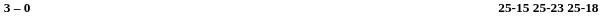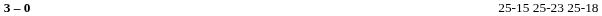(548, 7) bold -> (548, 7) normal
